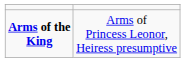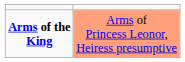(127, 33) no background -> (127, 33) lightsalmon background
